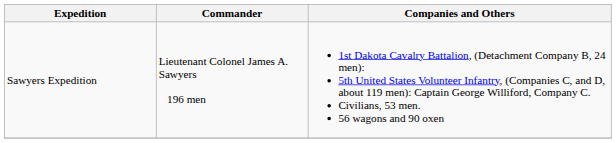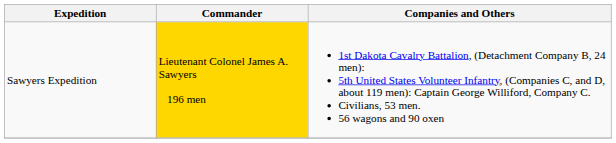(223, 80) no background -> (223, 80) gold background
